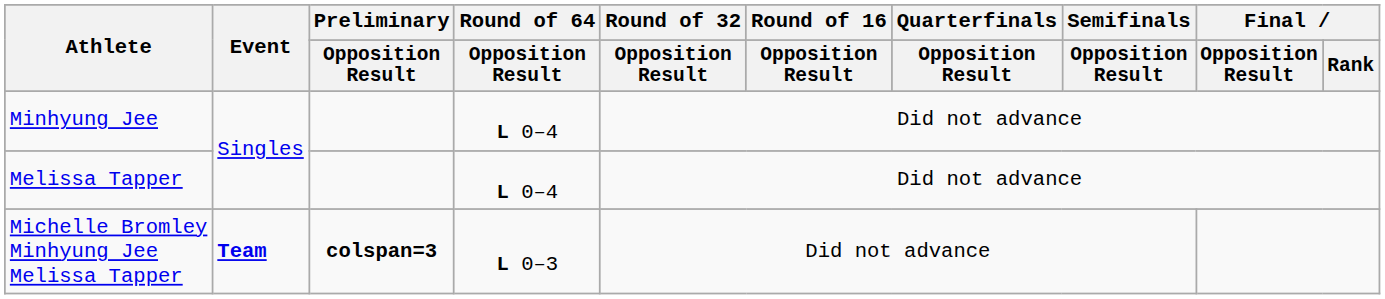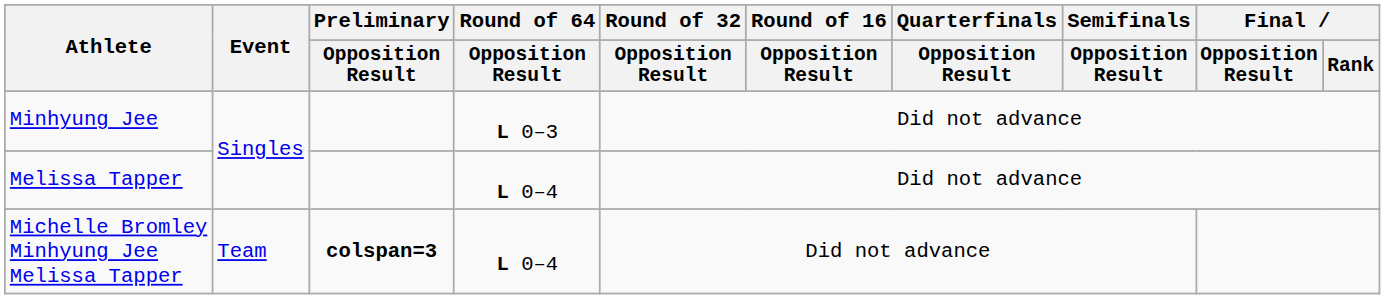(527, 133) L 0–4 -> (527, 133) L 0–3
(242, 251) bold -> (242, 251) normal
(527, 264) L 0–3 -> (527, 264) L 0–4
